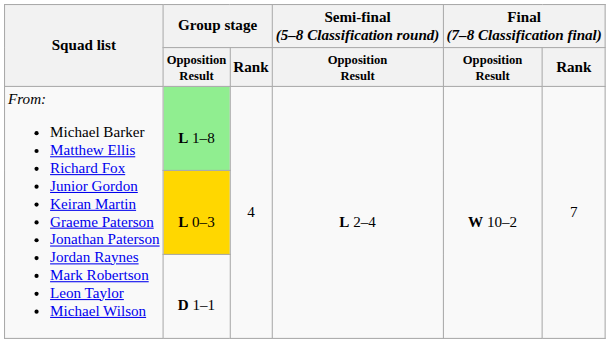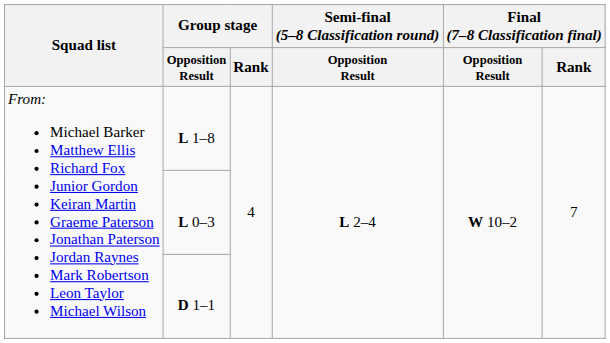(196, 129) lightgreen background -> (196, 129) no background
(196, 212) gold background -> (196, 212) no background
